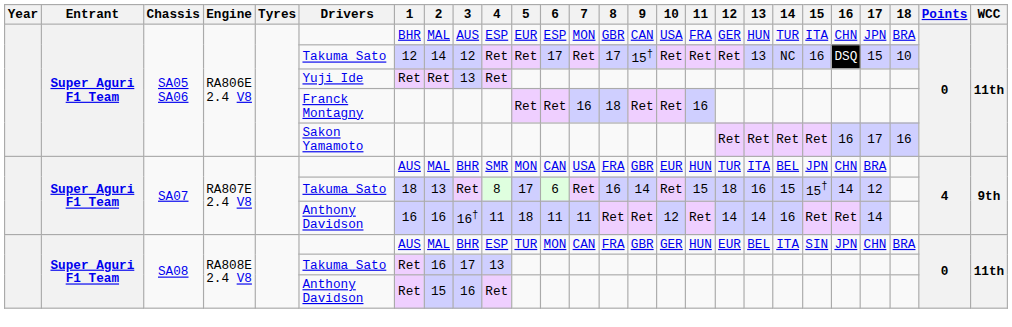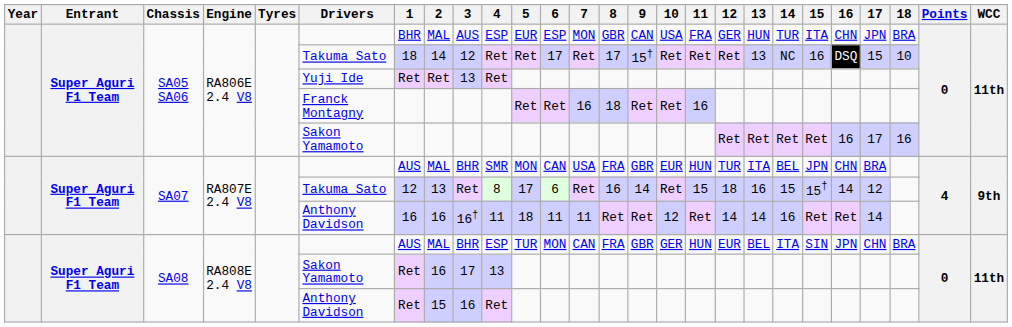(409, 57) 12 -> (409, 57) 18
(409, 189) 18 -> (409, 189) 12
(344, 265) Takuma Sato -> (333, 272) Sakon Yamamoto
